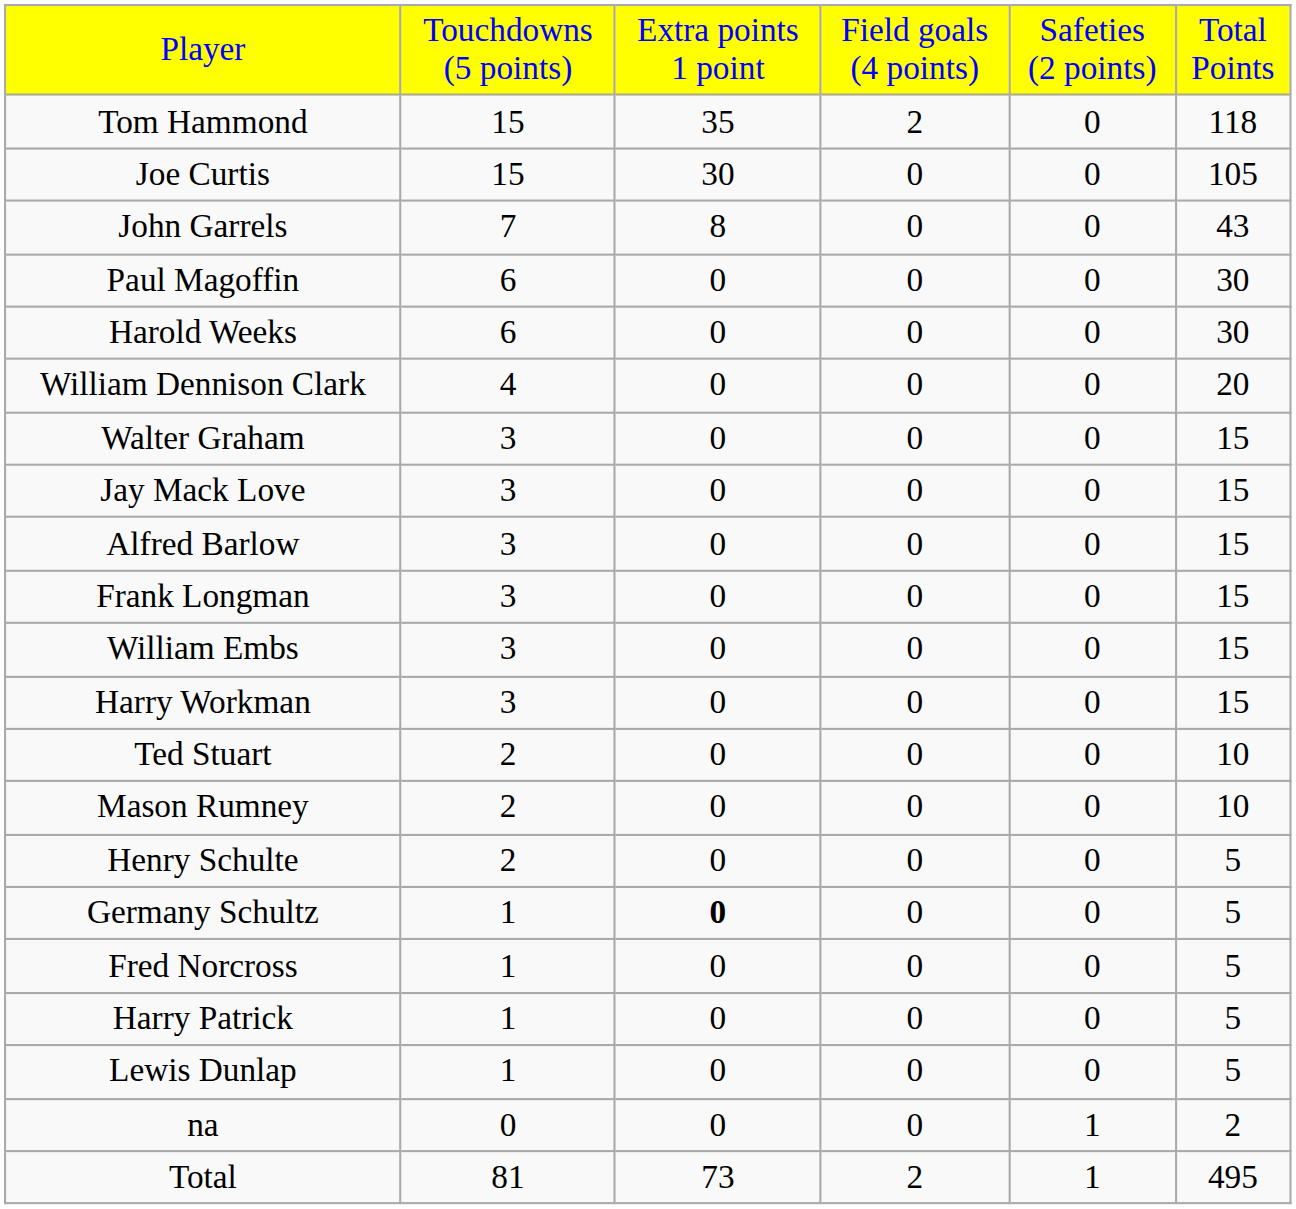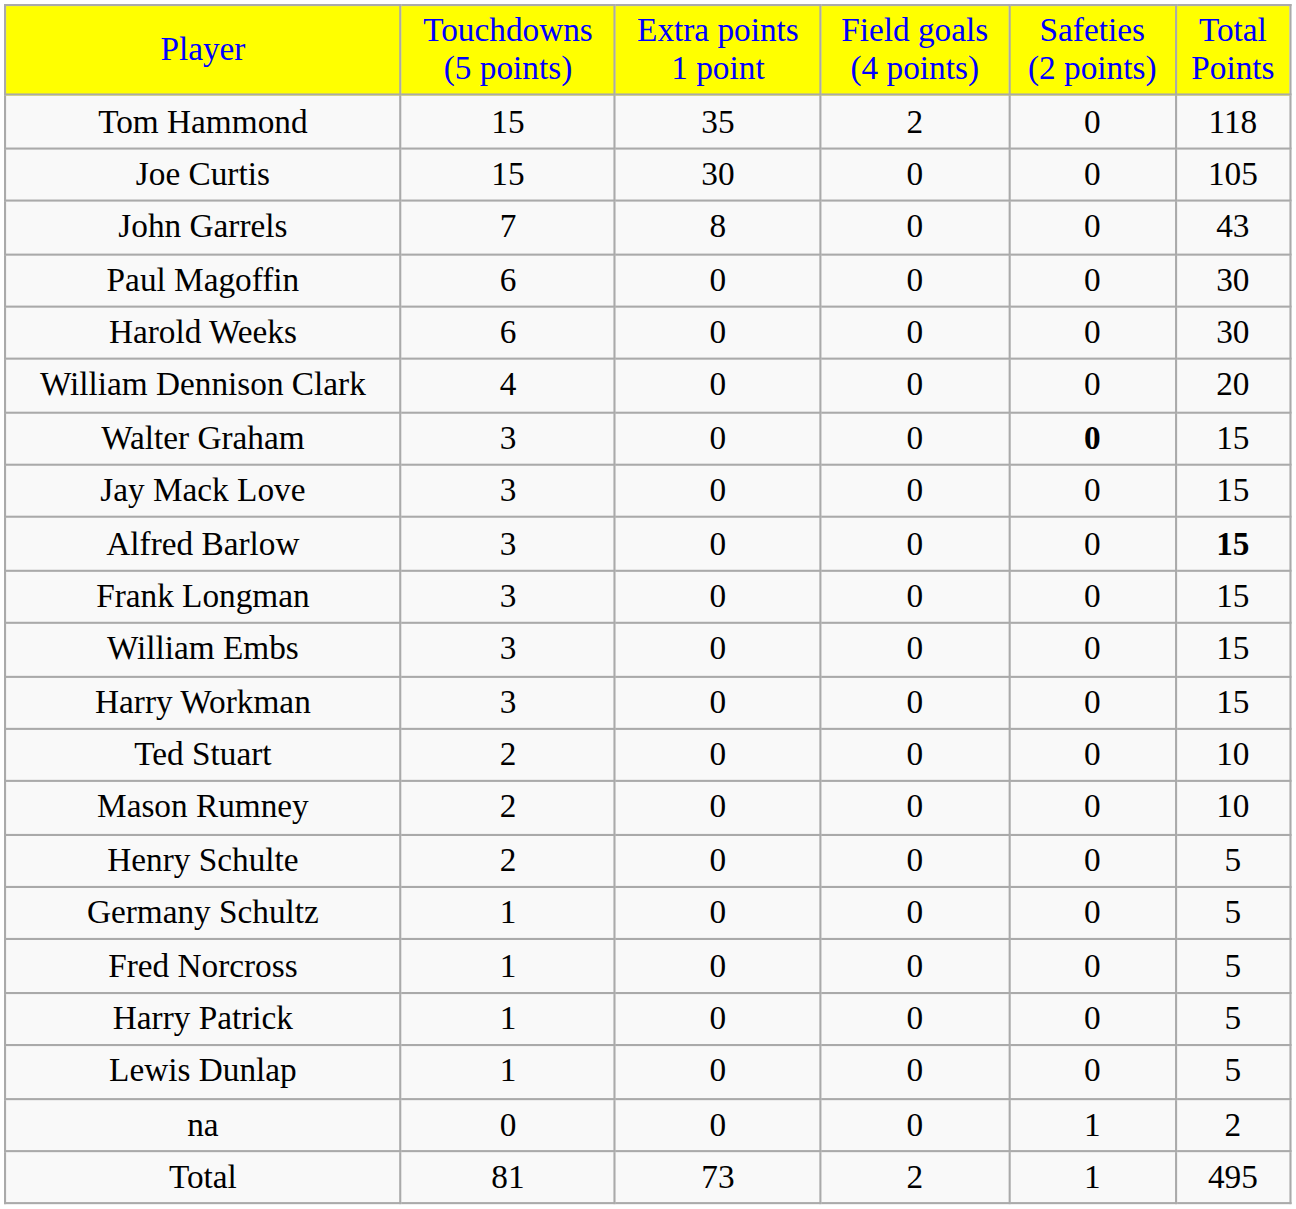(1092, 437) normal -> (1092, 437) bold
(1233, 543) normal -> (1233, 543) bold
(718, 912) bold -> (718, 912) normal
